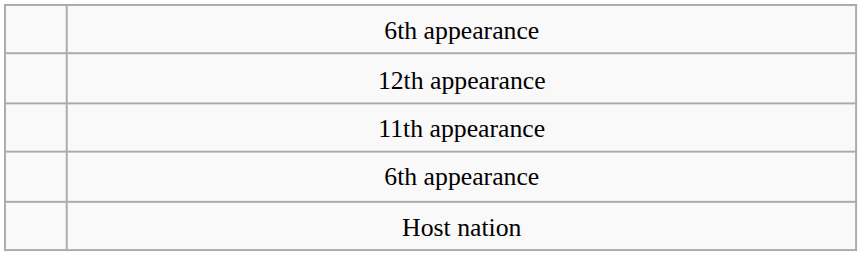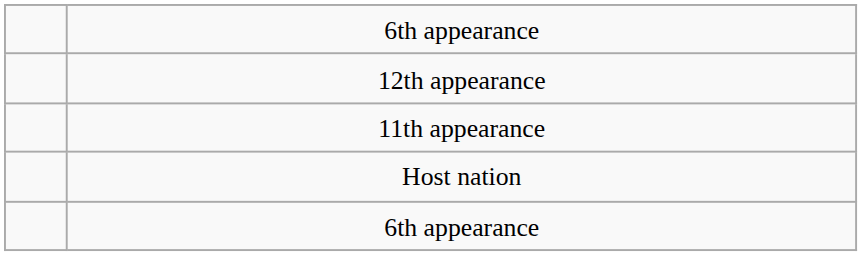(462, 177) 6th appearance -> (462, 177) Host nation
(462, 226) Host nation -> (462, 226) 6th appearance
